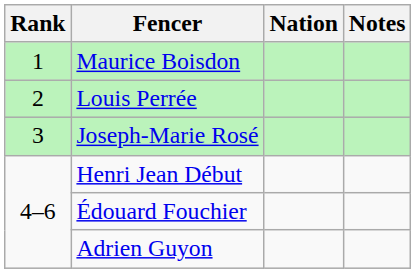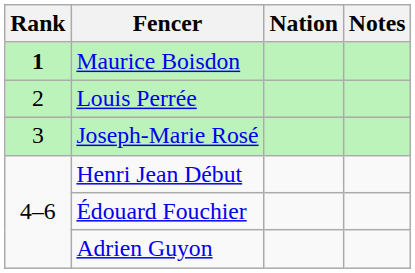(38, 60) normal -> (38, 60) bold
